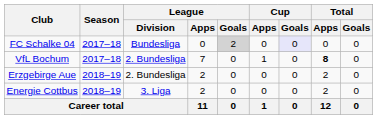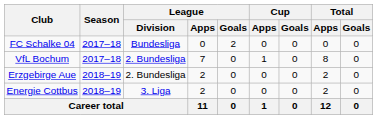(233, 43) lightgrey background -> (233, 43) no background
(295, 43) lavender background -> (295, 43) no background
(326, 59) bold -> (326, 59) normal
